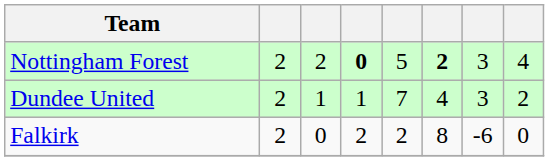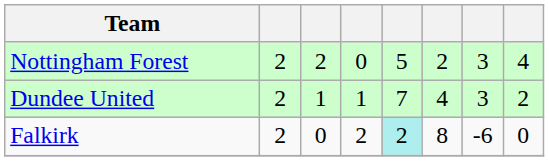(361, 60) bold -> (361, 60) normal
(442, 60) bold -> (442, 60) normal
(402, 135) no background -> (402, 135) paleturquoise background
